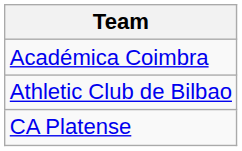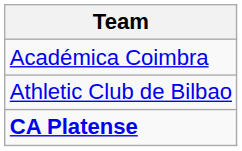(71, 127) normal -> (74, 127) bold
